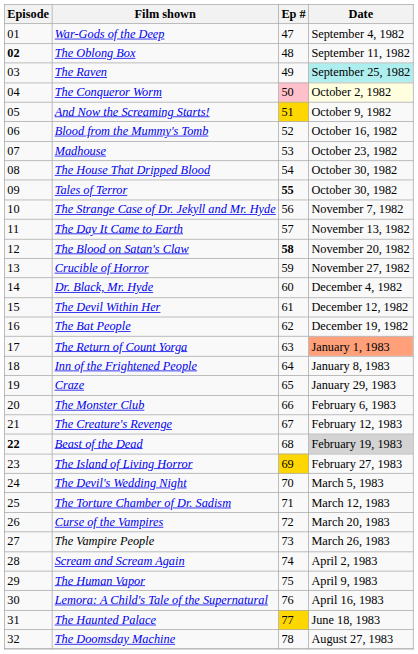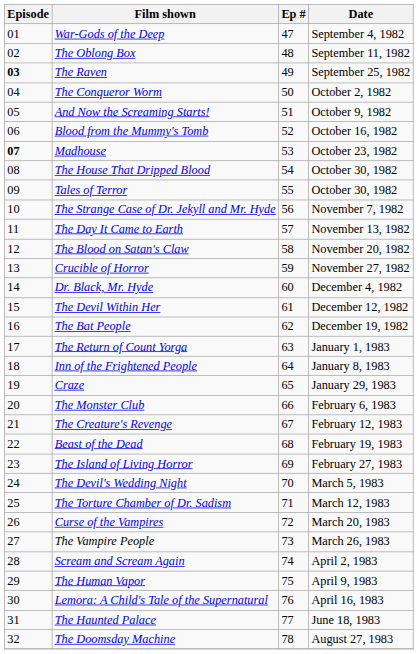(13, 53) bold -> (13, 53) normal
(13, 72) normal -> (13, 72) bold
(361, 72) paleturquoise background -> (361, 72) no background
(288, 92) pink background -> (288, 92) no background
(351, 92) lightyellow background -> (351, 92) no background
(288, 111) gold background -> (288, 111) no background
(13, 151) normal -> (13, 151) bold
(288, 190) bold -> (288, 190) normal
(288, 248) bold -> (288, 248) normal
(351, 346) lightsalmon background -> (351, 346) no background
(13, 444) bold -> (13, 444) normal
(357, 444) lightgrey background -> (357, 444) no background
(288, 463) gold background -> (288, 463) no background
(288, 619) gold background -> (288, 619) no background
